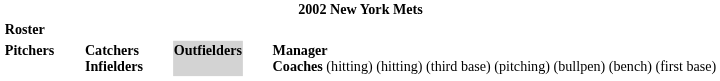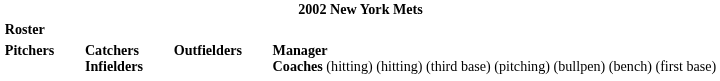(208, 50) lightgrey background -> (208, 50) no background
